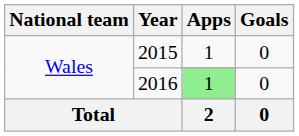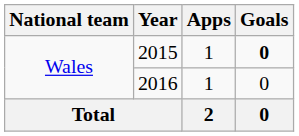(264, 51) normal -> (264, 51) bold
(209, 83) lightgreen background -> (209, 83) no background
